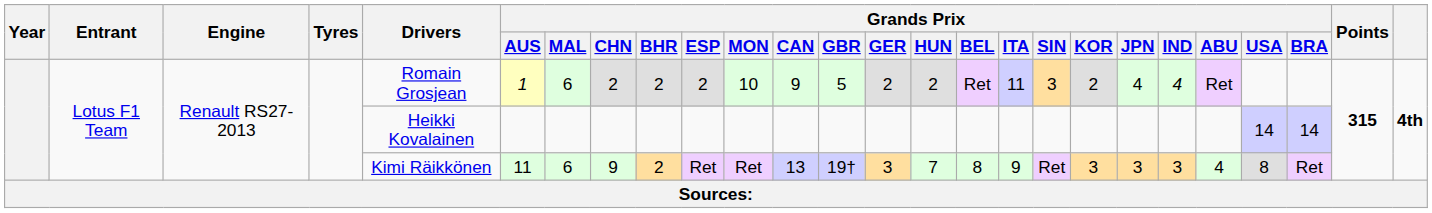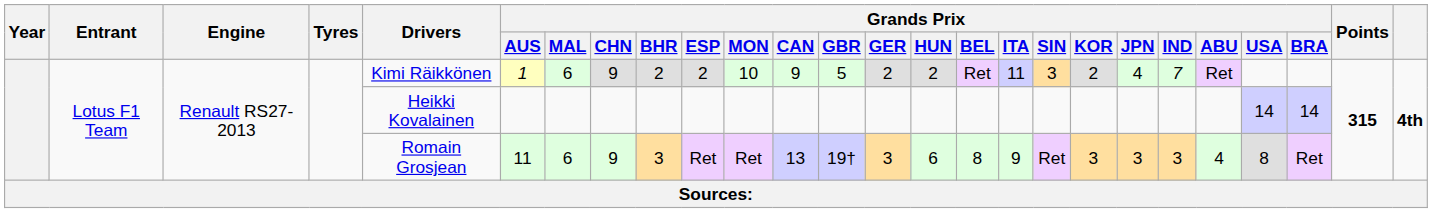(431, 83) Romain Grosjean -> (431, 73) Kimi Räikkönen
(613, 83) 2 -> (613, 73) 9
(1177, 83) 4 -> (1177, 73) 7
(431, 167) Kimi Räikkönen -> (431, 157) Romain Grosjean
(659, 167) 2 -> (659, 157) 3
(933, 167) 7 -> (933, 157) 6
